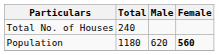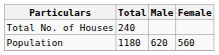(186, 42) bold -> (186, 42) normal
